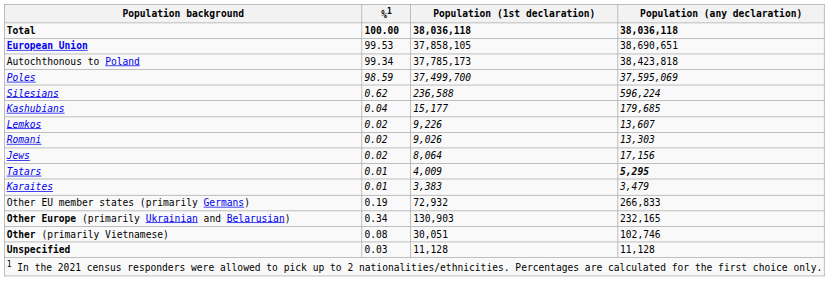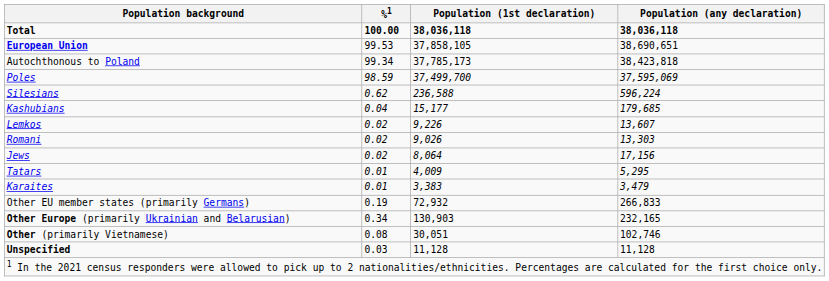(635, 171) bold -> (635, 171) normal
